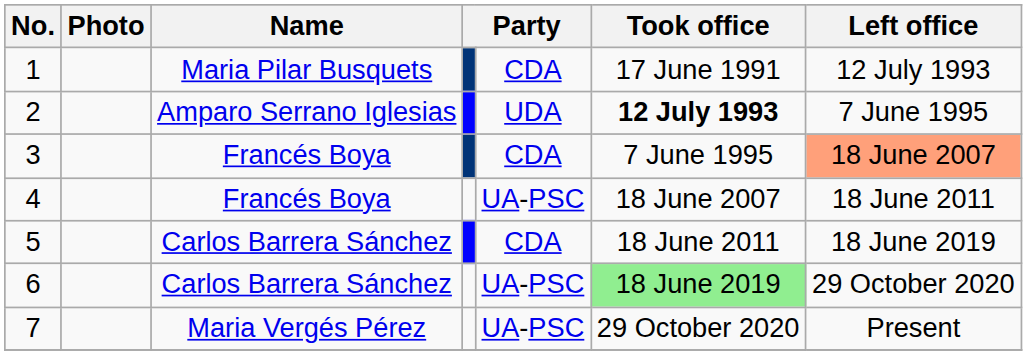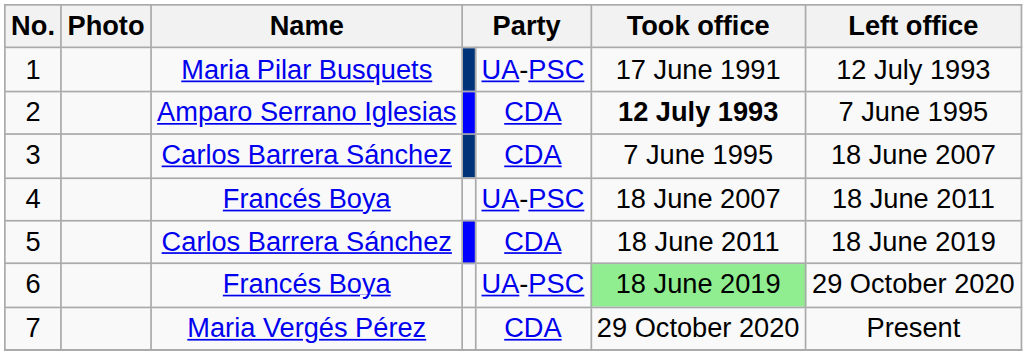(533, 69) CDA -> (533, 69) UA-PSC
(533, 112) UDA -> (533, 112) CDA
(307, 155) Francés Boya -> (307, 155) Carlos Barrera Sánchez
(913, 155) lightsalmon background -> (913, 155) no background
(307, 284) Carlos Barrera Sánchez -> (307, 284) Francés Boya
(533, 328) UA-PSC -> (533, 328) CDA
